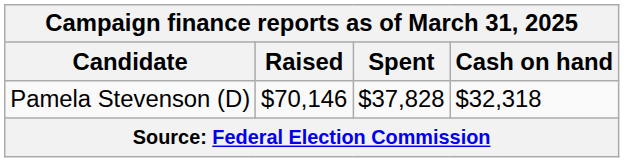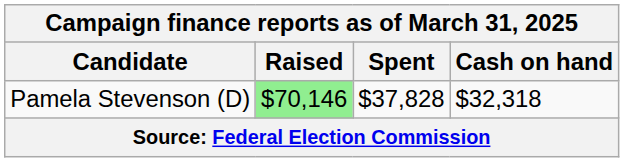(304, 99) no background -> (304, 99) lightgreen background
